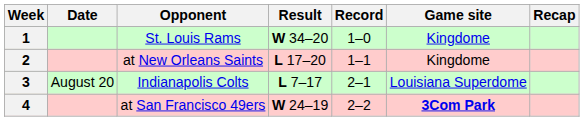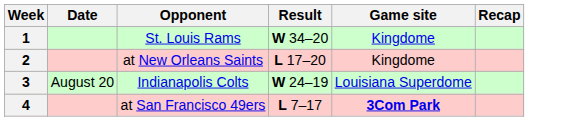- column: (359, 15)
(300, 82) L 7–17 -> (300, 82) W 24–19
(300, 104) W 24–19 -> (300, 104) L 7–17
